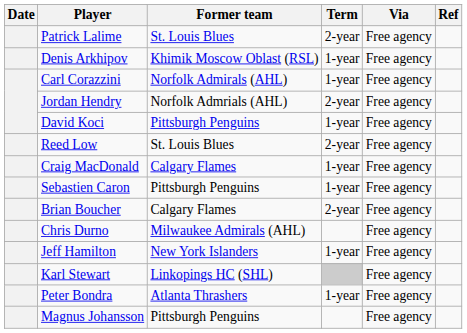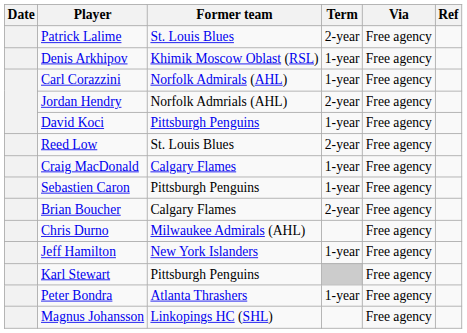(212, 274) Linkopings HC (SHL) -> (205, 274) Pittsburgh Penguins
(205, 317) Pittsburgh Penguins -> (212, 317) Linkopings HC (SHL)
